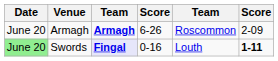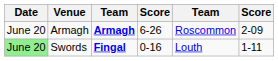(110, 47) lavender background -> (110, 47) no background
(252, 47) bold -> (252, 47) normal
